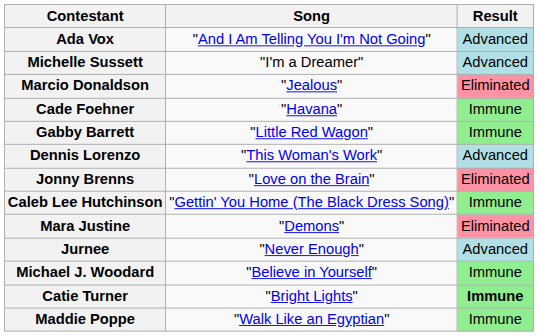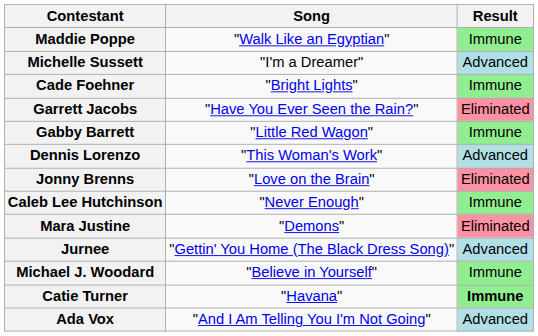rows swapped: (85, 319) <-> (85, 39)
- row: (85, 86)
(312, 109) "Havana" -> (312, 86) "Bright Lights"
+ row: (85, 109)
(312, 202) "Gettin' You Home (The Black Dress Song)" -> (312, 202) "Never Enough"
(312, 249) "Never Enough" -> (312, 249) "Gettin' You Home (The Black Dress Song)"
(312, 296) "Bright Lights" -> (312, 296) "Havana"
